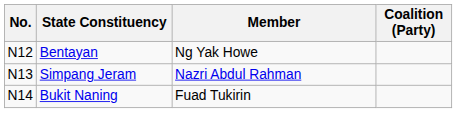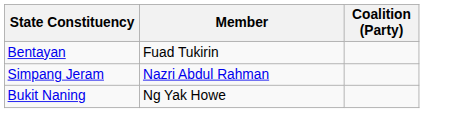- column: (21, 23)
(217, 52) Ng Yak Howe -> (181, 52) Fuad Tukirin
(213, 96) Fuad Tukirin -> (184, 96) Ng Yak Howe
